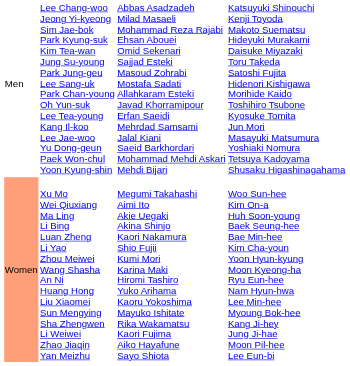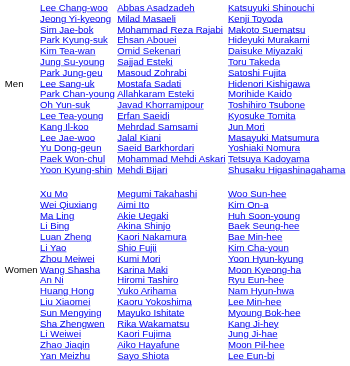(21, 269) lightsalmon background -> (21, 269) no background
